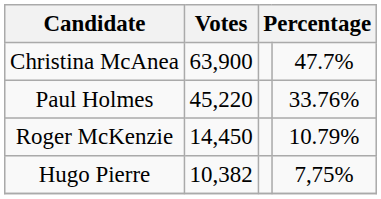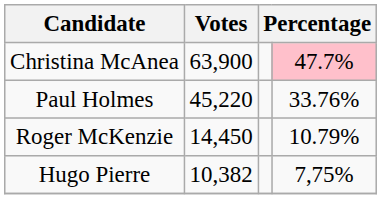(324, 61) no background -> (324, 61) pink background
